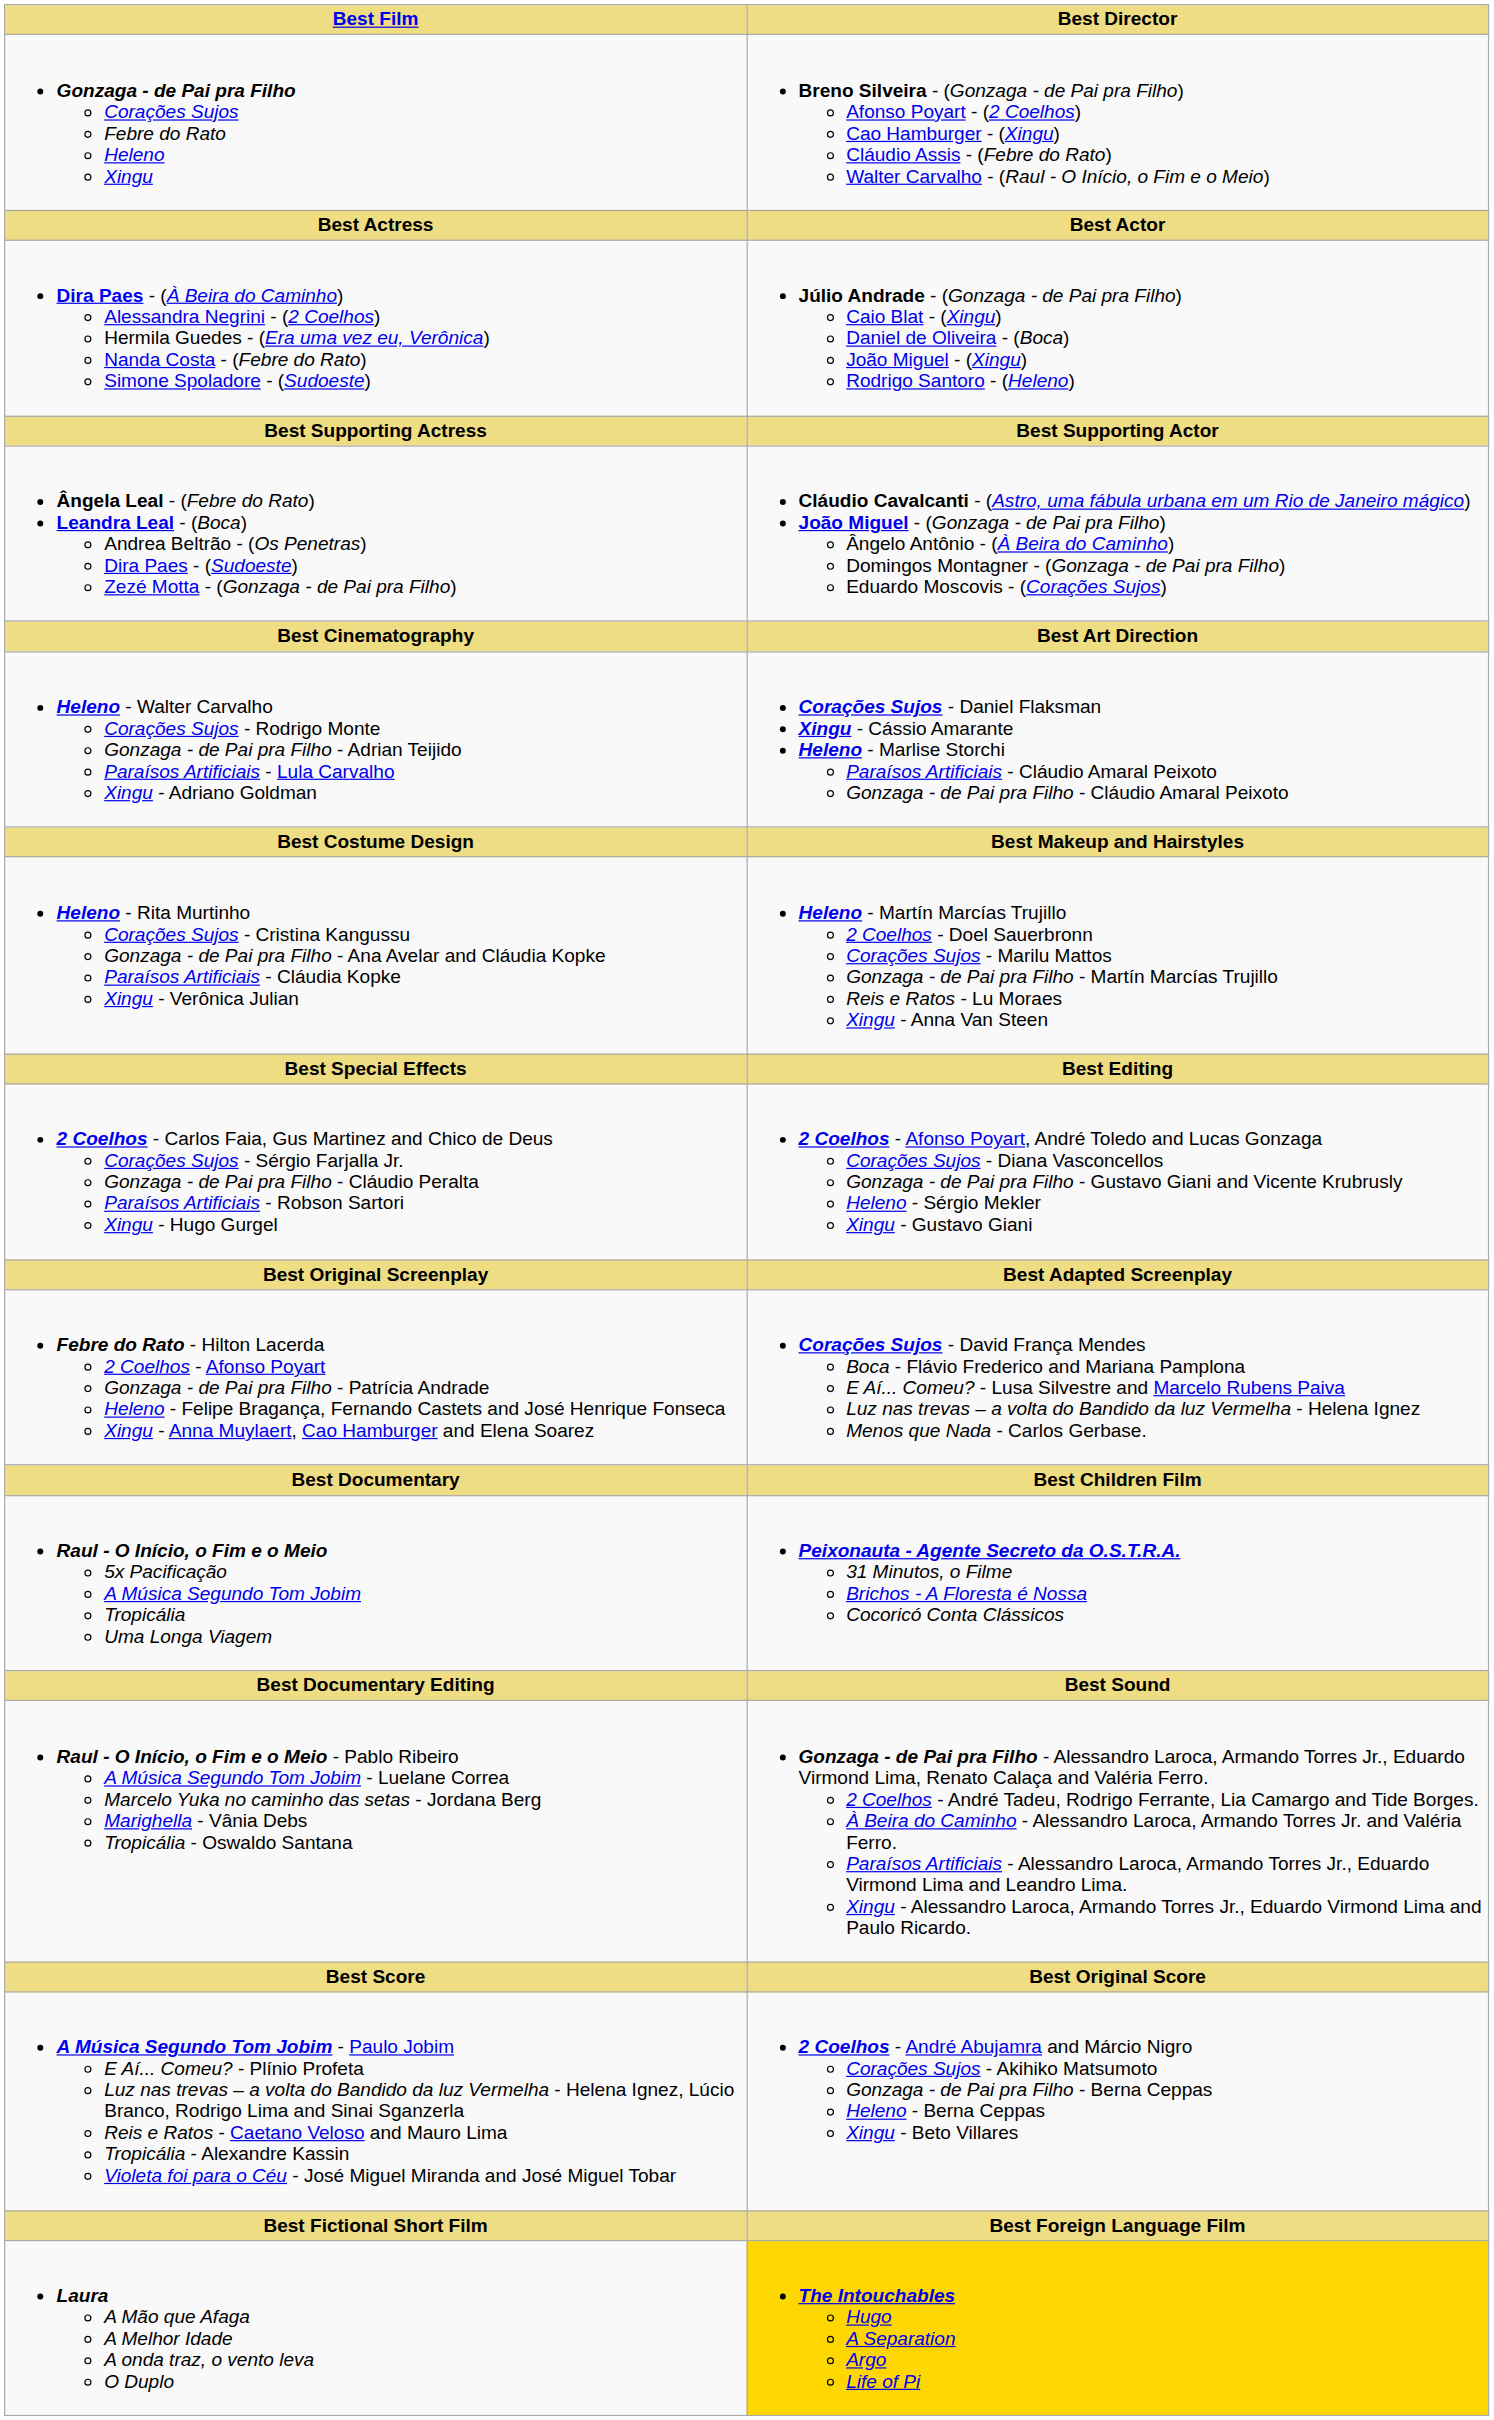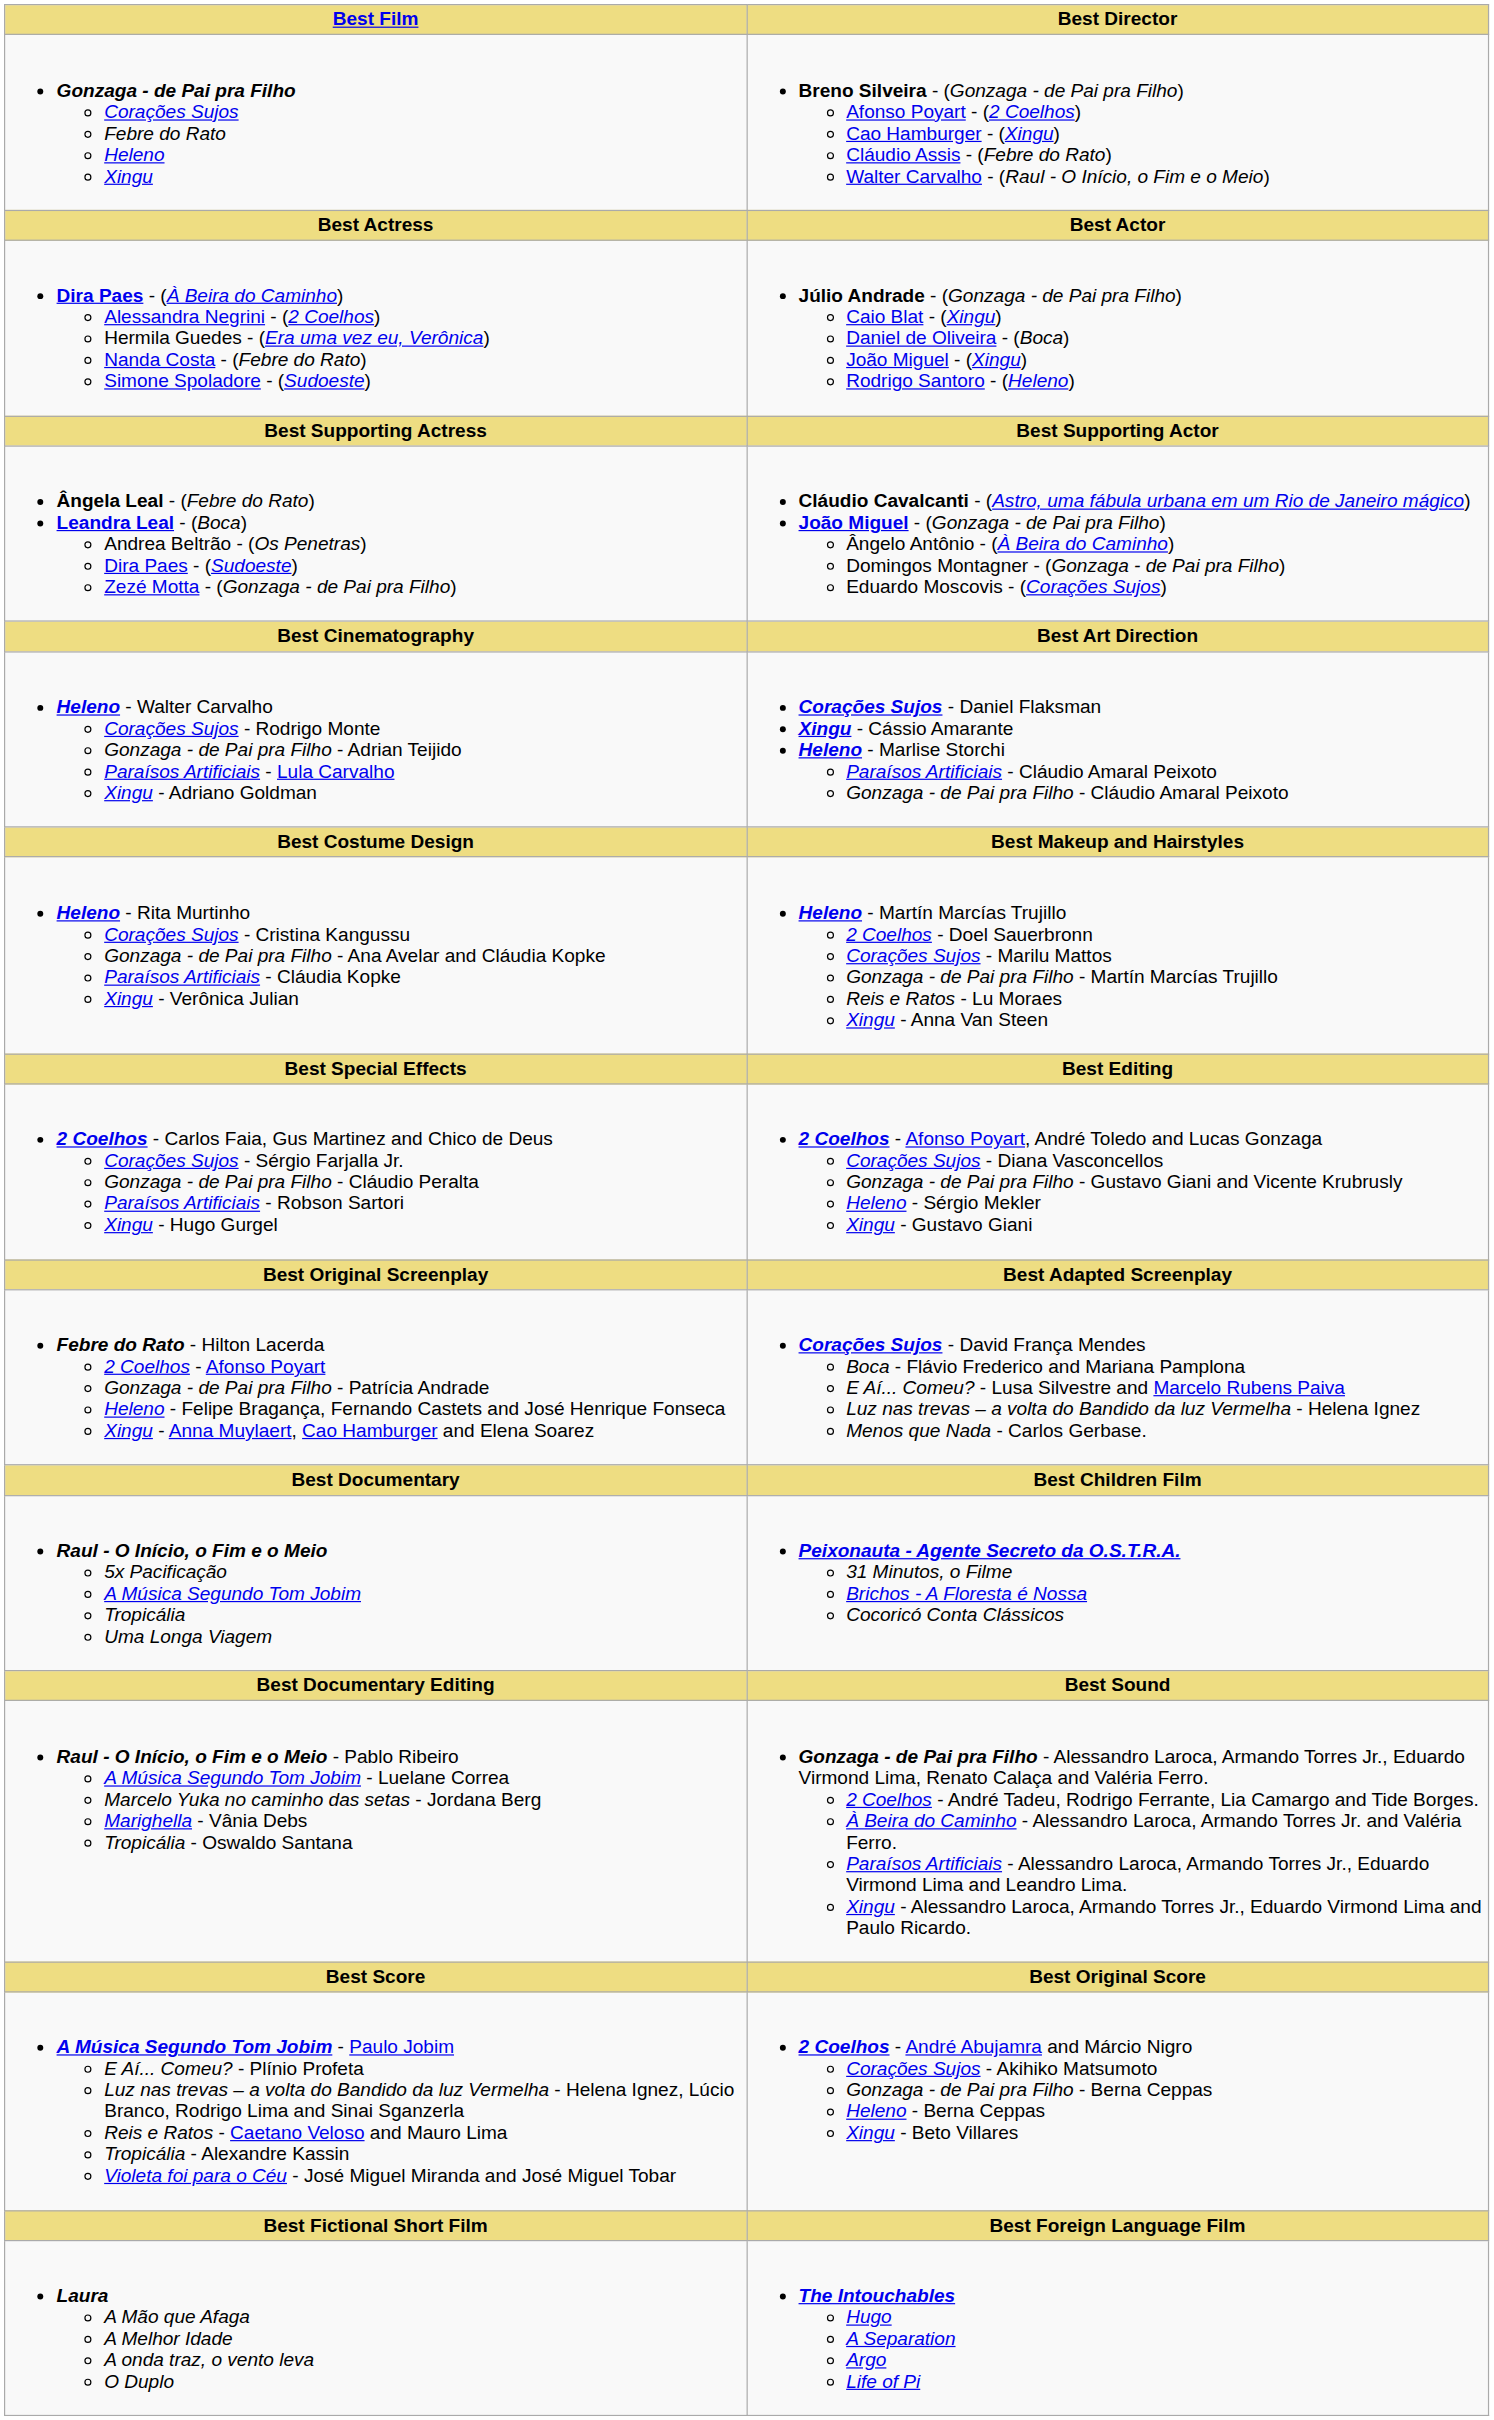(1118, 2339) gold background -> (1118, 2339) no background
